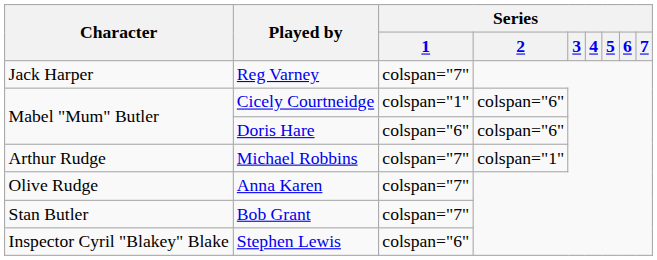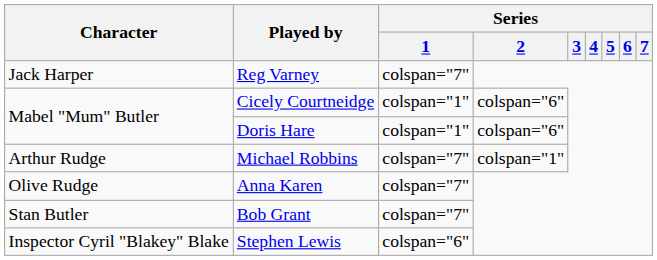(426, 130) colspan="6" -> (426, 130) colspan="1"
